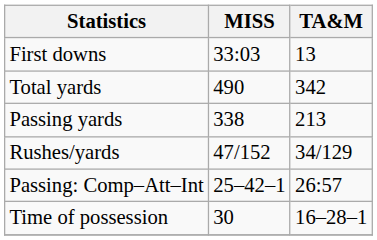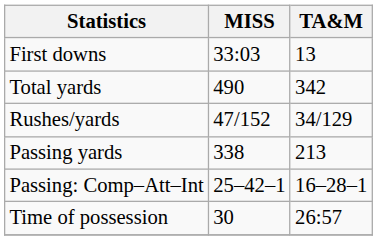rows swapped: (64, 152) <-> (66, 119)
(319, 185) 26:57 -> (331, 185) 16–28–1
(331, 217) 16–28–1 -> (319, 217) 26:57
